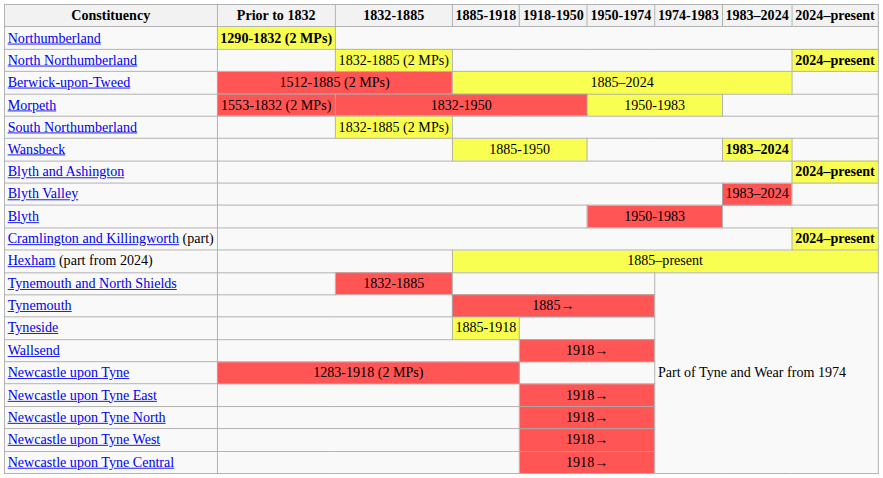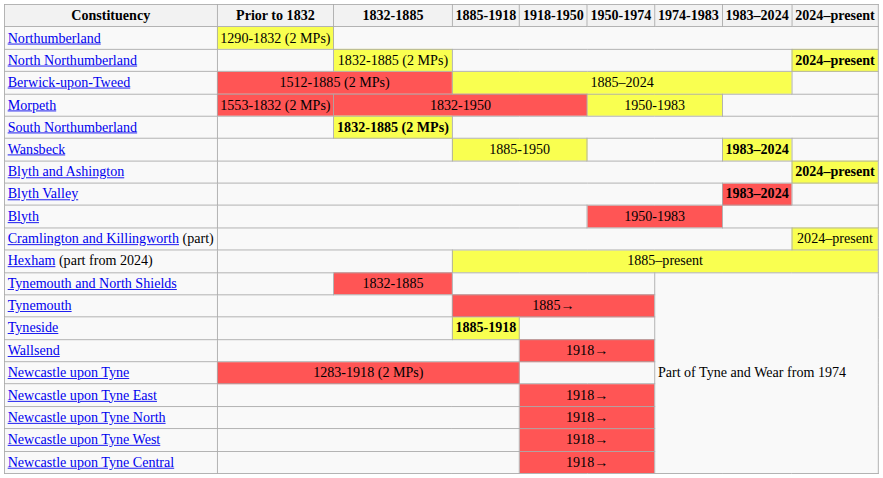(276, 37) bold -> (275, 37) normal
(394, 127) normal -> (393, 127) bold
(757, 194) normal -> (757, 194) bold
(835, 238) bold -> (835, 238) normal
(486, 328) normal -> (486, 328) bold
